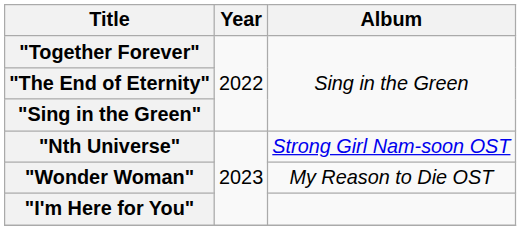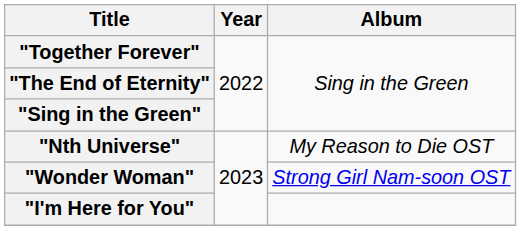(391, 146) Strong Girl Nam-soon OST -> (391, 146) My Reason to Die OST
(391, 177) My Reason to Die OST -> (391, 177) Strong Girl Nam-soon OST
